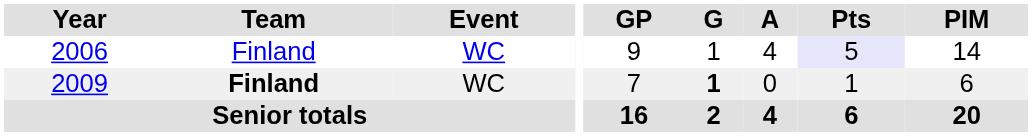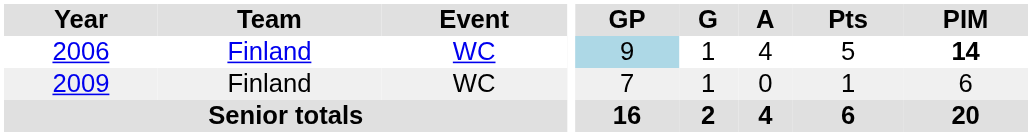(634, 51) no background -> (627, 51) lightblue background
(851, 51) lavender background -> (848, 51) no background
(967, 51) normal -> (966, 51) bold
(274, 83) bold -> (269, 83) normal
(714, 83) bold -> (708, 83) normal
